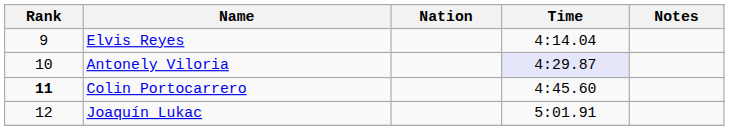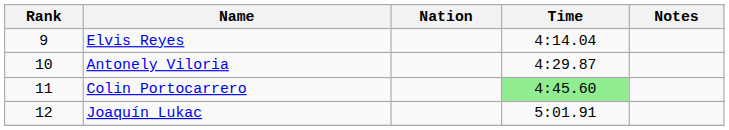(565, 65) lavender background -> (565, 65) no background
(44, 89) bold -> (44, 89) normal
(565, 89) no background -> (565, 89) lightgreen background
